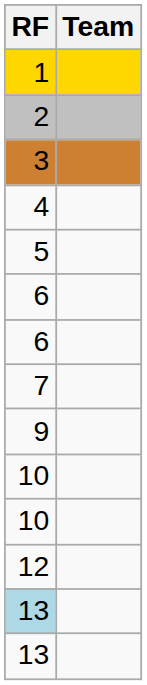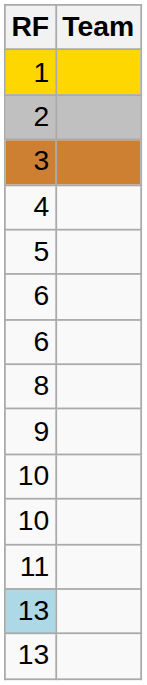(41, 386) 7 -> (41, 386) 8
(33, 565) 12 -> (34, 565) 11
